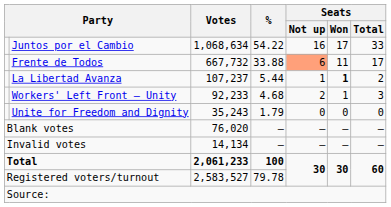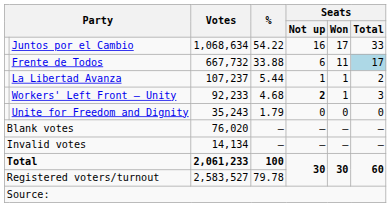(322, 62) lightsalmon background -> (322, 62) no background
(378, 62) no background -> (378, 62) lightblue background
(345, 79) bold -> (345, 79) normal
(322, 95) normal -> (322, 95) bold
